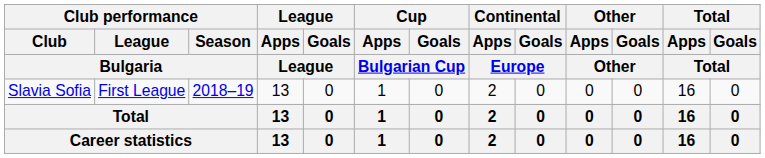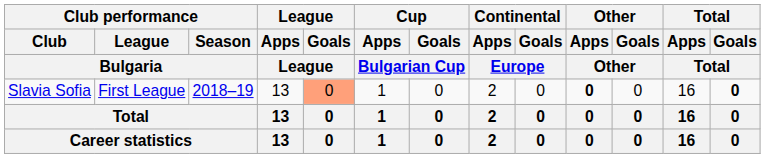(329, 91) no background -> (329, 91) lightsalmon background
(589, 91) normal -> (589, 91) bold
(735, 91) normal -> (735, 91) bold
